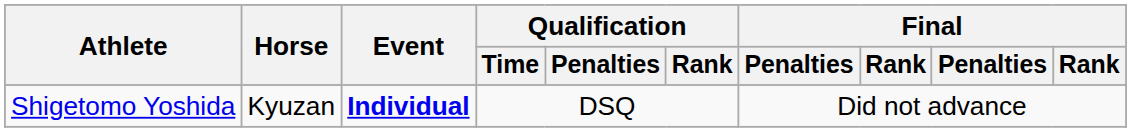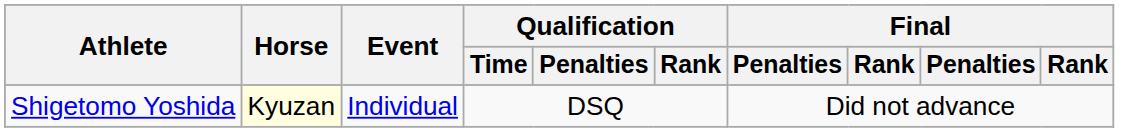(291, 106) no background -> (291, 106) lightyellow background
(408, 106) bold -> (403, 106) normal
